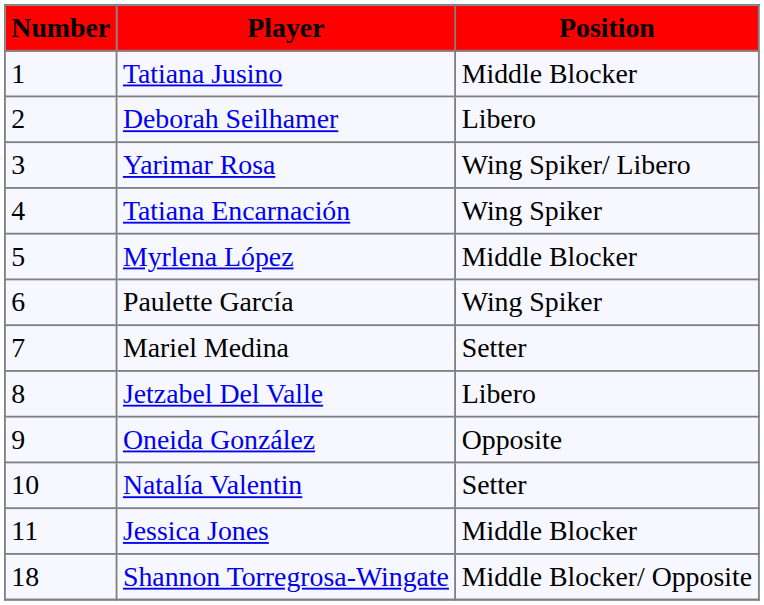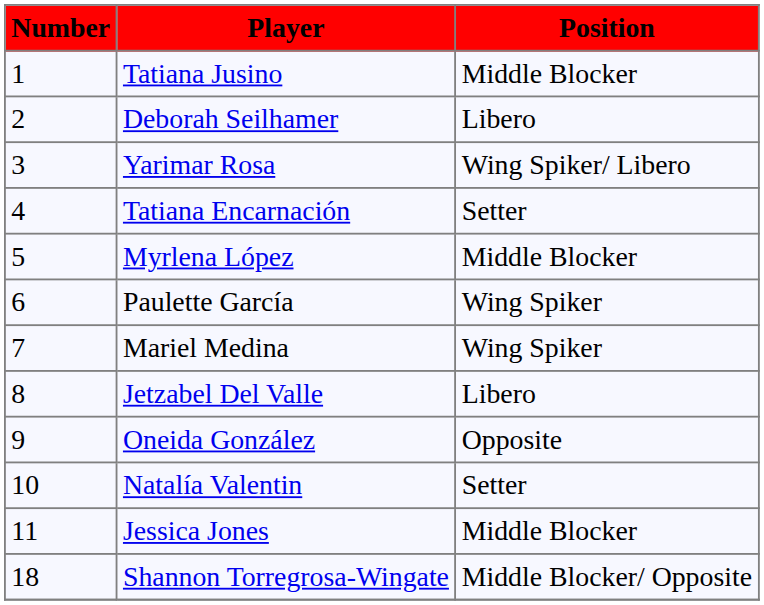(532, 210) Wing Spiker -> (494, 210) Setter
(494, 347) Setter -> (532, 347) Wing Spiker
